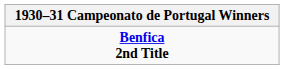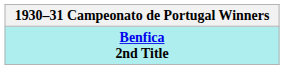(142, 45) no background -> (142, 45) paleturquoise background
